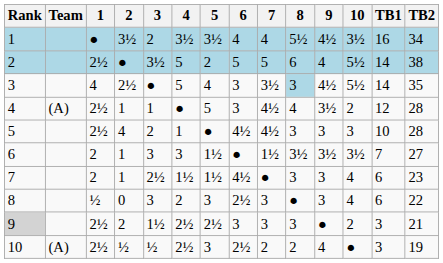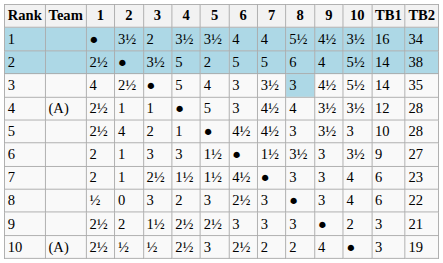(350, 108) 2 -> (356, 108) 3½
(322, 131) 3 -> (327, 131) 3½
(327, 154) 3½ -> (322, 154) 3
(379, 154) 7 -> (379, 154) 9
(11, 223) lightgrey background -> (11, 223) no background
